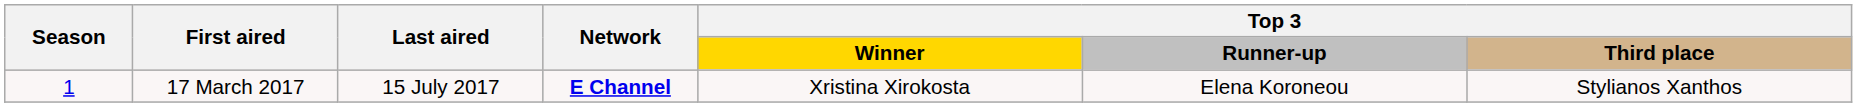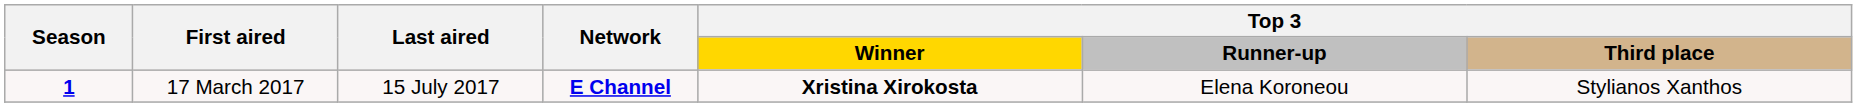(69, 86) normal -> (69, 86) bold
(890, 86) normal -> (890, 86) bold
